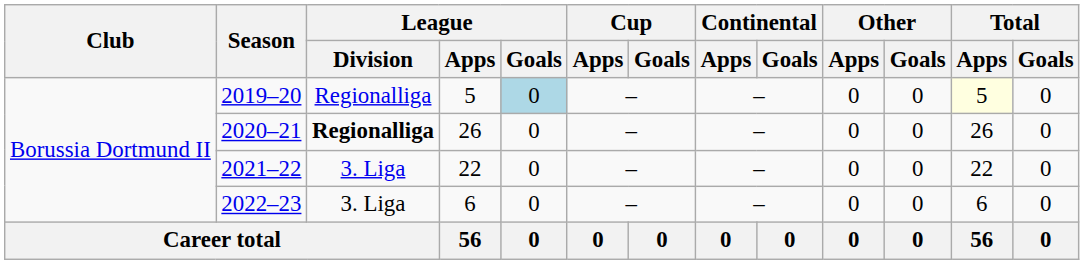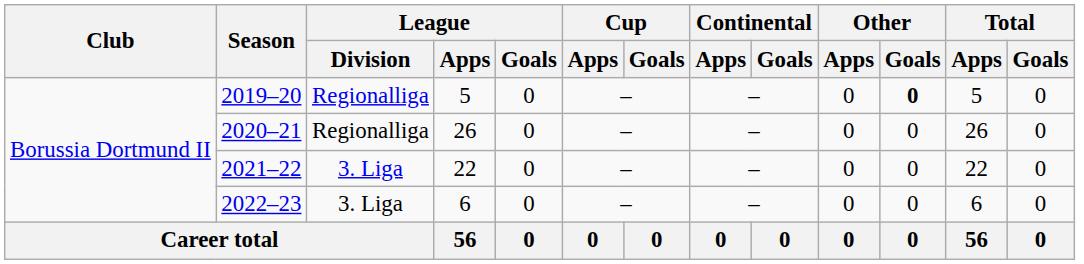(534, 95) lightblue background -> (529, 95) no background
(918, 95) normal -> (913, 95) bold
(982, 95) lightyellow background -> (977, 95) no background
(373, 131) bold -> (370, 131) normal
